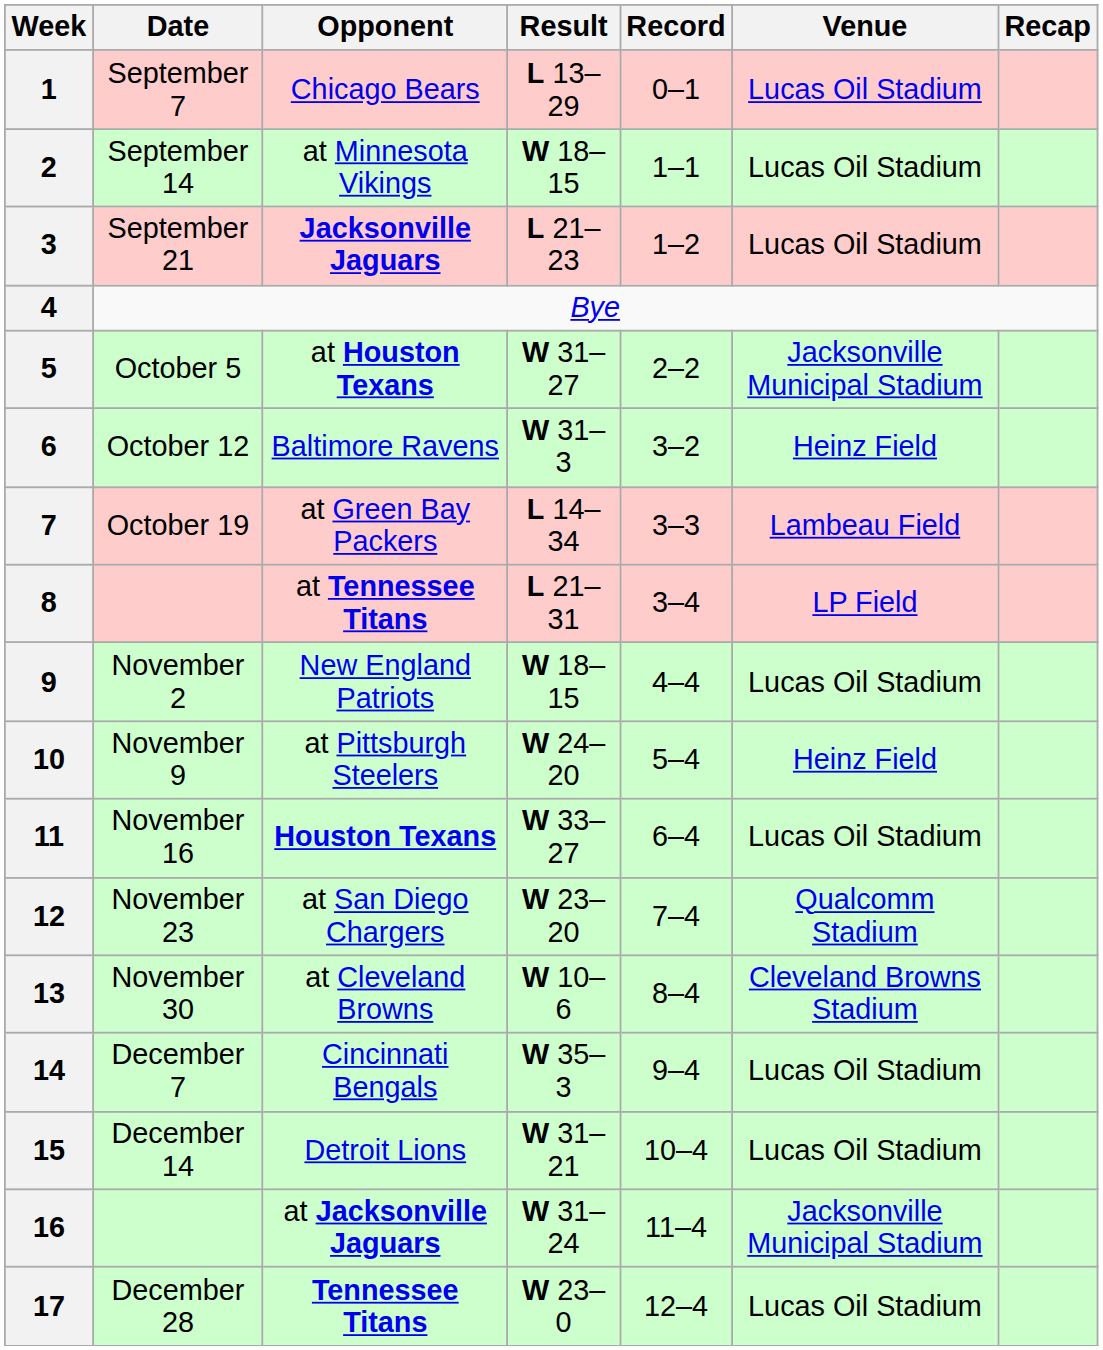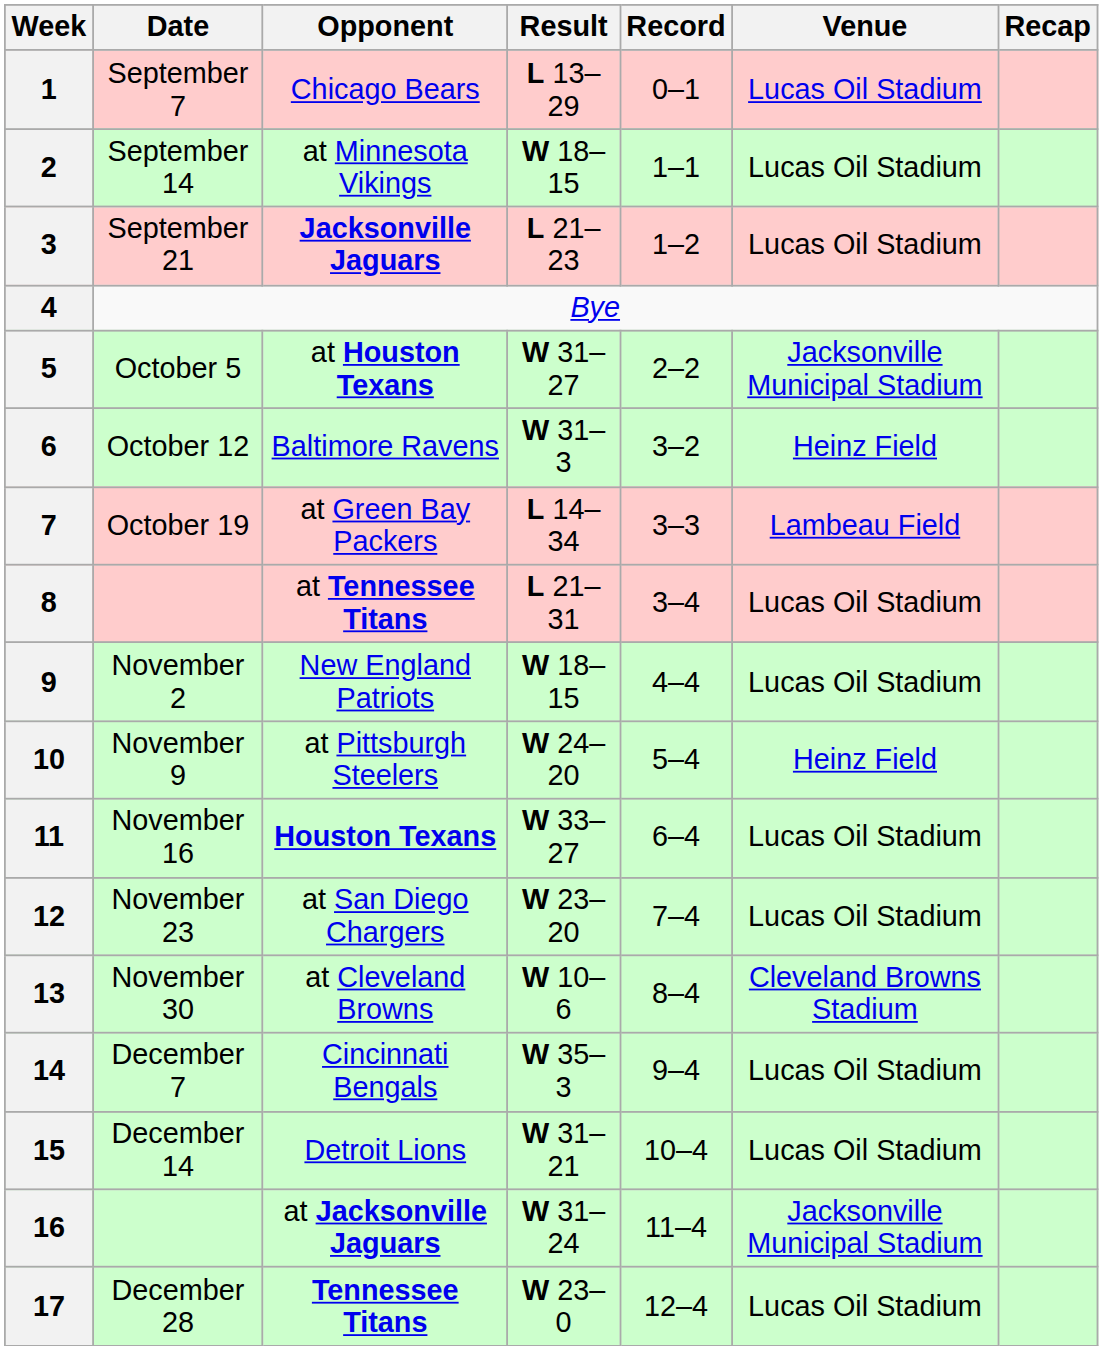(865, 603) LP Field -> (865, 603) Lucas Oil Stadium
(865, 915) Qualcomm Stadium -> (865, 915) Lucas Oil Stadium
